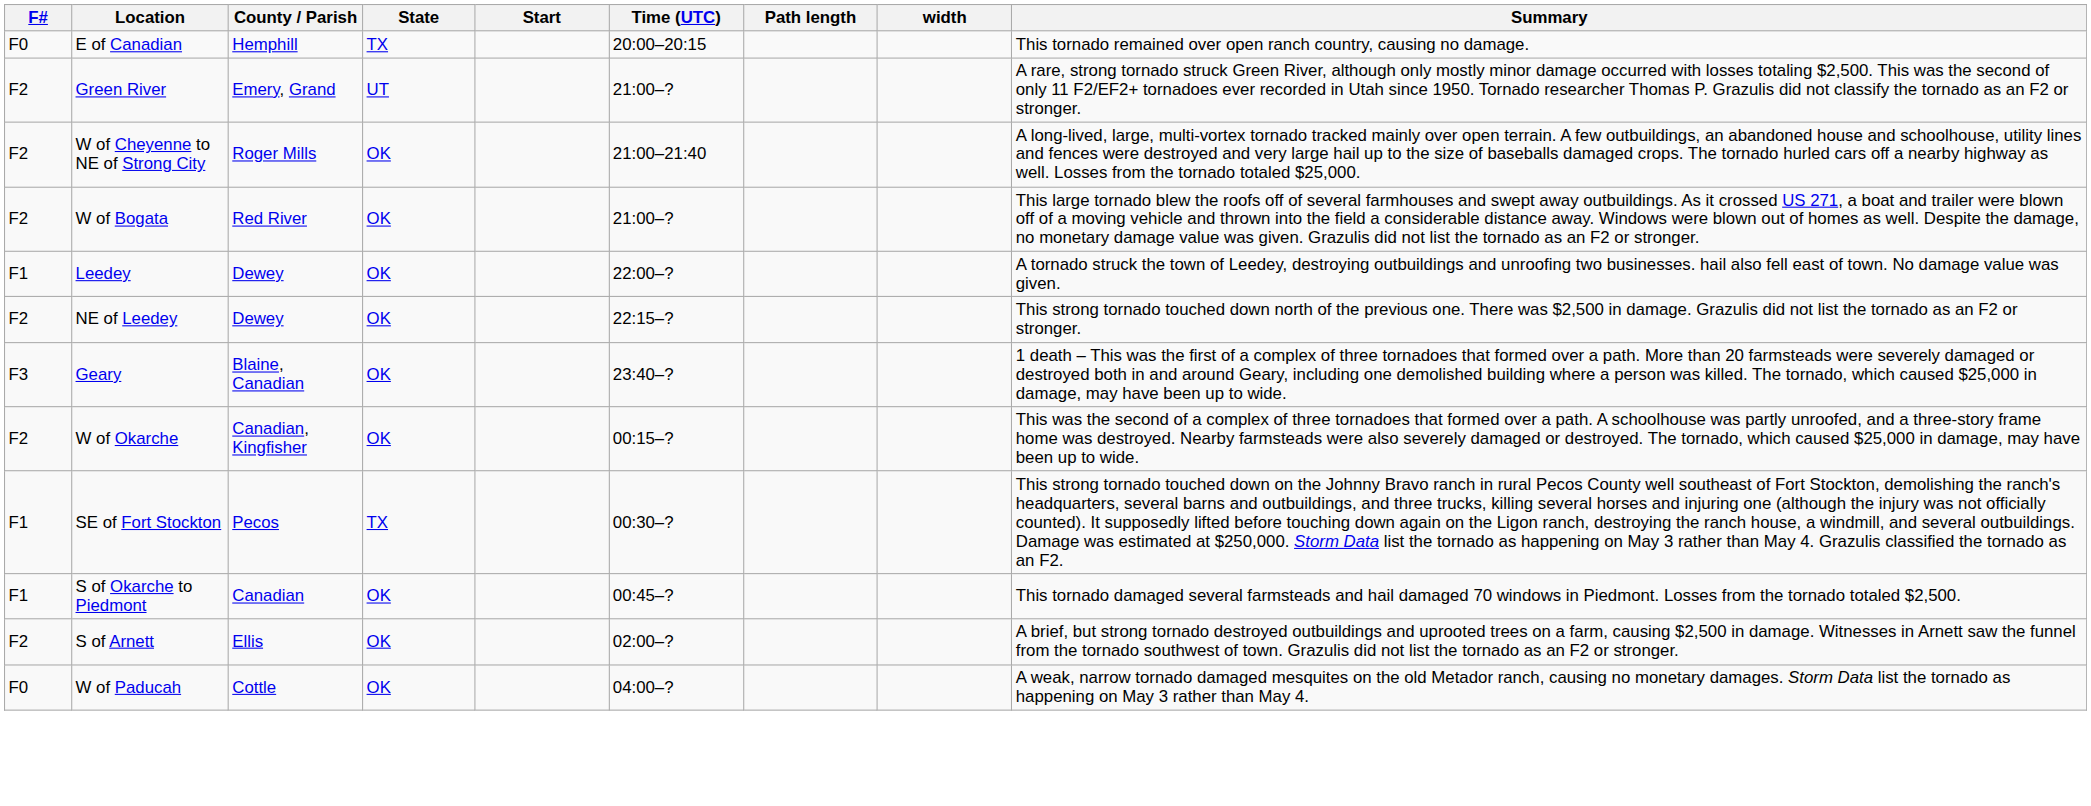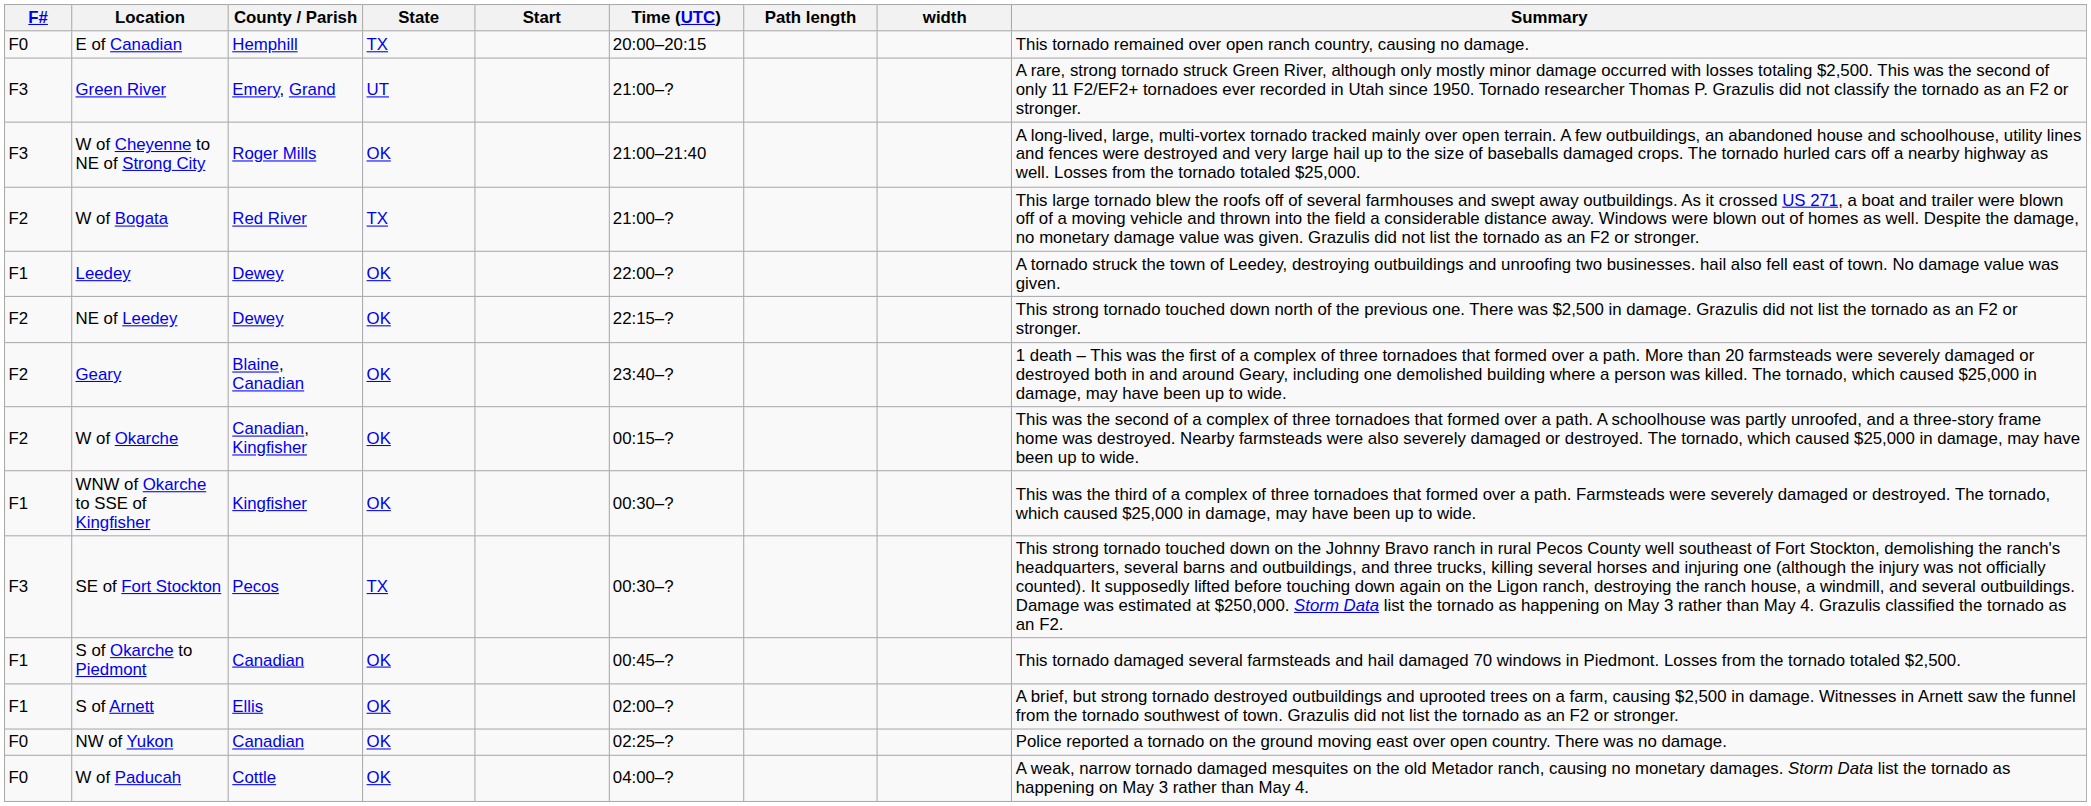(18, 90) F2 -> (18, 90) F3
(18, 154) F2 -> (18, 154) F3
(379, 218) OK -> (377, 218) TX
(18, 374) F3 -> (18, 374) F2
+ row: (141, 503)
(18, 522) F1 -> (18, 586) F3
(18, 641) F2 -> (18, 706) F1
+ row: (124, 742)
